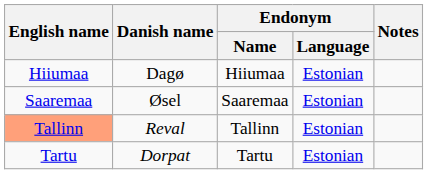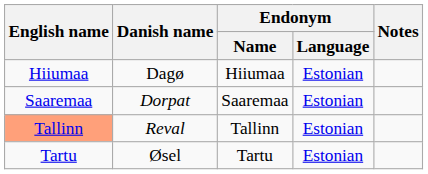(165, 100) Øsel -> (165, 100) Dorpat
(165, 155) Dorpat -> (165, 155) Øsel
